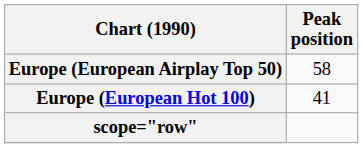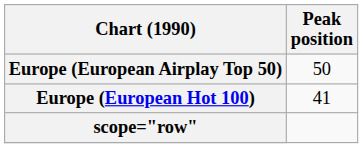(322, 68) 58 -> (322, 68) 50
